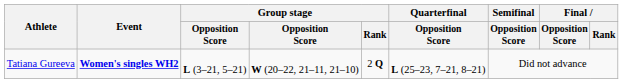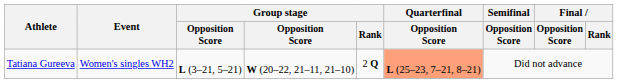(129, 64) bold -> (127, 64) normal
(438, 70) no background -> (434, 70) lightsalmon background
